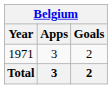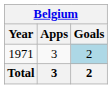(89, 53) no background -> (89, 53) lightblue background
